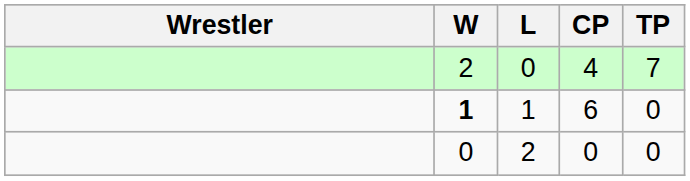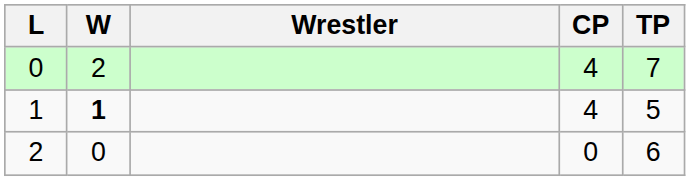columns swapped: (220, 25) <-> (528, 25)
(591, 110) 6 -> (591, 110) 4
(653, 110) 0 -> (653, 110) 5
(653, 152) 0 -> (653, 152) 6
